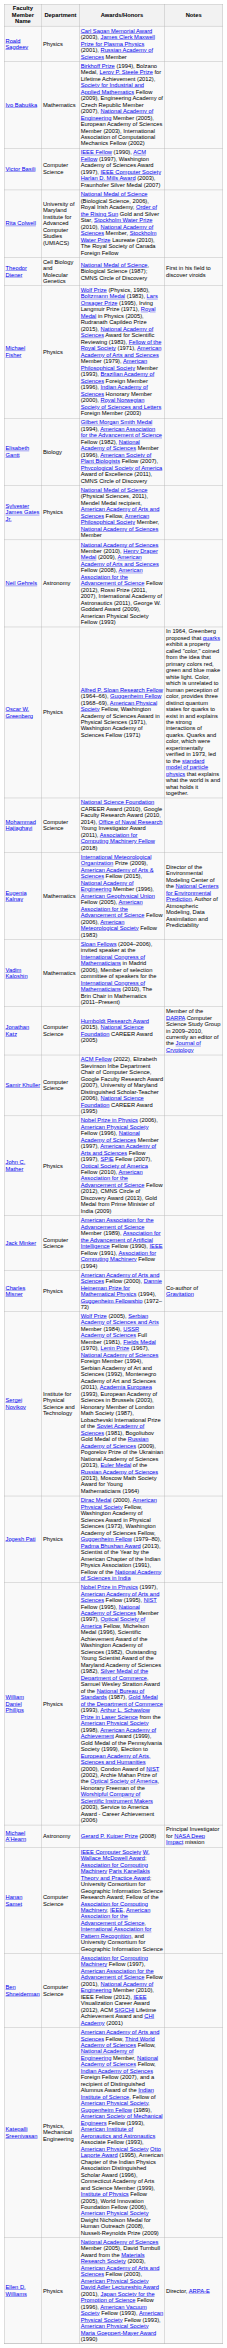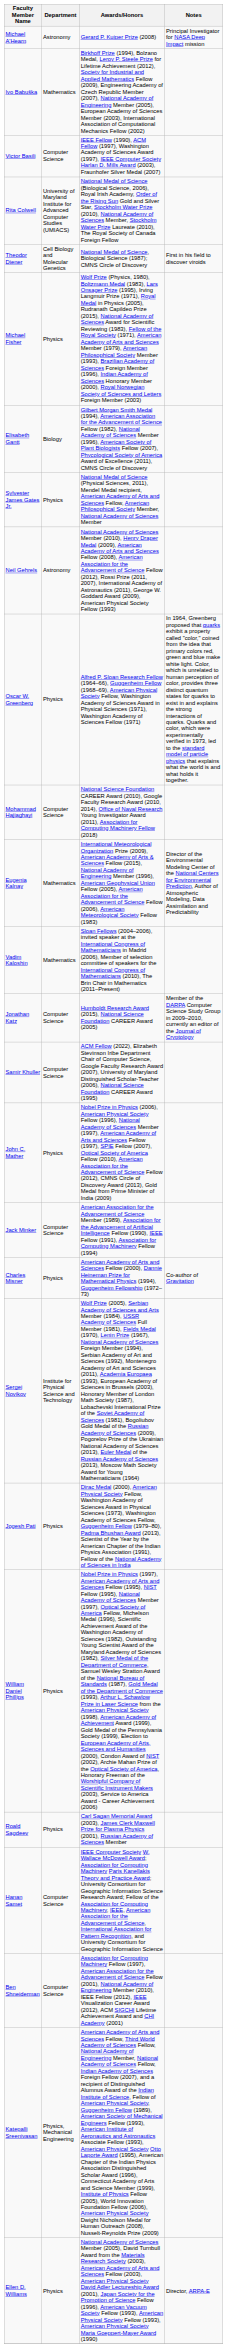rows swapped: (16, 1836) <-> (17, 44)
